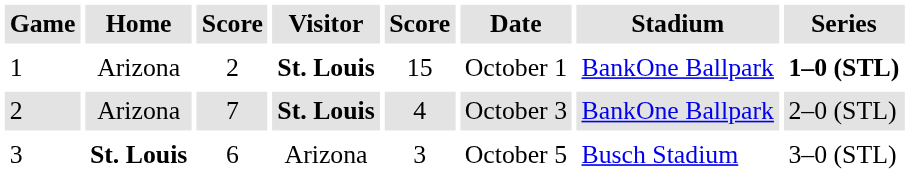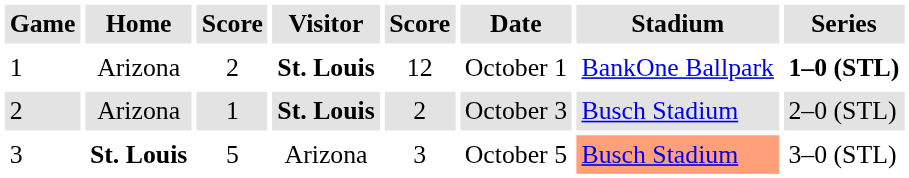(420, 67) 15 -> (420, 67) 12
(232, 110) 7 -> (232, 110) 1
(420, 110) 4 -> (420, 110) 2
(678, 110) BankOne Ballpark -> (660, 110) Busch Stadium
(232, 154) 6 -> (232, 154) 5
(660, 154) no background -> (660, 154) lightsalmon background
